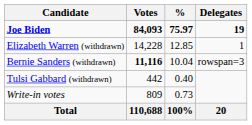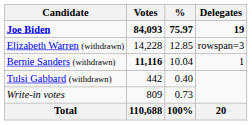(241, 45) 1 -> (221, 45) rowspan=3
(221, 62) rowspan=3 -> (241, 62) 1
